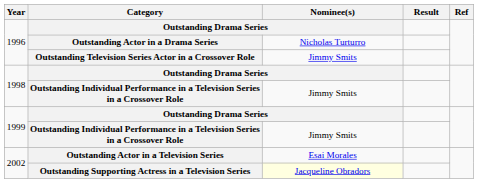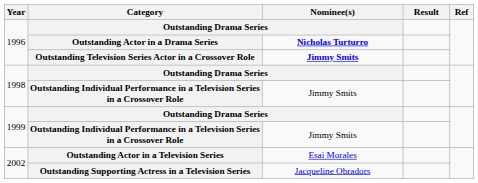(333, 42) normal -> (333, 42) bold
(333, 58) normal -> (333, 58) bold
(333, 171) lightyellow background -> (333, 171) no background
